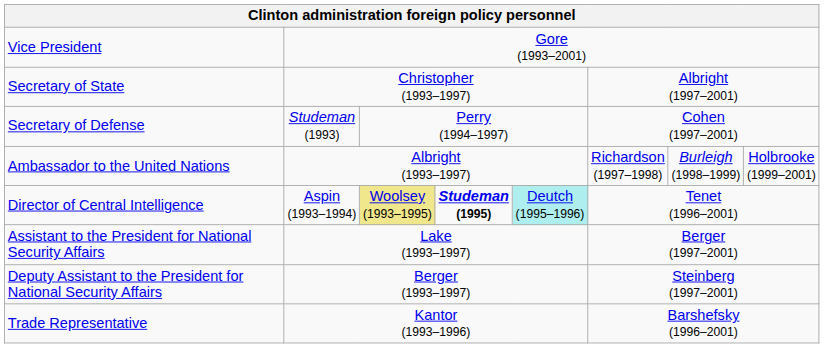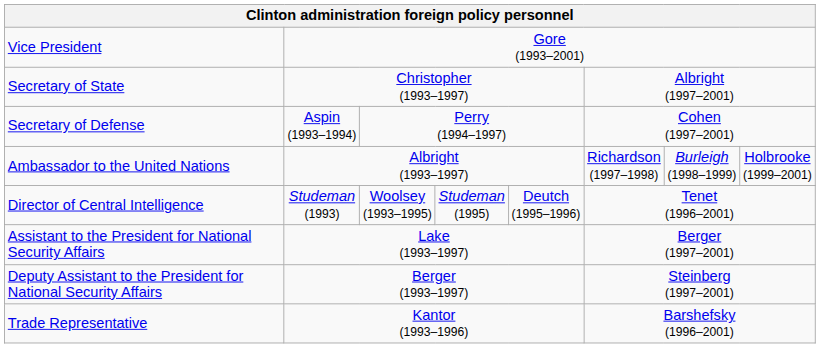(322, 126) Studeman (1993) -> (322, 126) Aspin (1993–1994)
(322, 205) Aspin (1993–1994) -> (322, 205) Studeman (1993)
(397, 205) khaki background -> (397, 205) no background
(474, 205) bold -> (472, 205) normal
(550, 205) paleturquoise background -> (546, 205) no background
